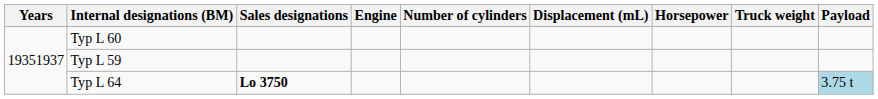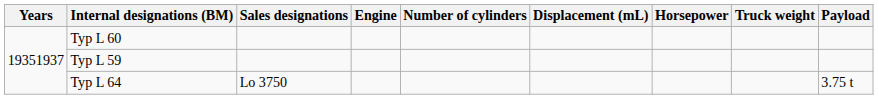(264, 82) bold -> (263, 82) normal
(837, 82) lightblue background -> (837, 82) no background
